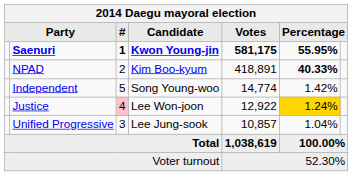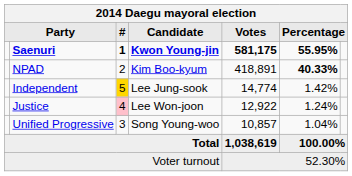(122, 87) no background -> (122, 87) gold background
(175, 87) Song Young-woo -> (169, 87) Lee Jung-sook
(321, 106) gold background -> (321, 106) no background
(169, 124) Lee Jung-sook -> (175, 124) Song Young-woo
